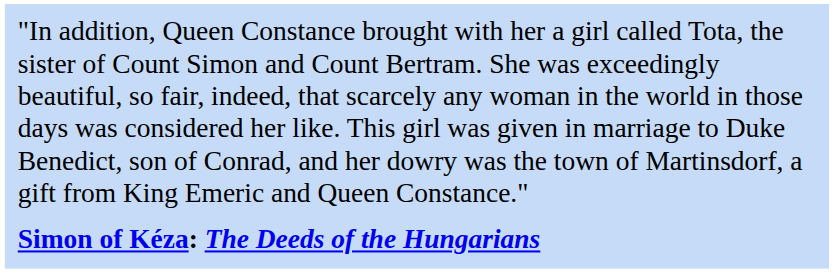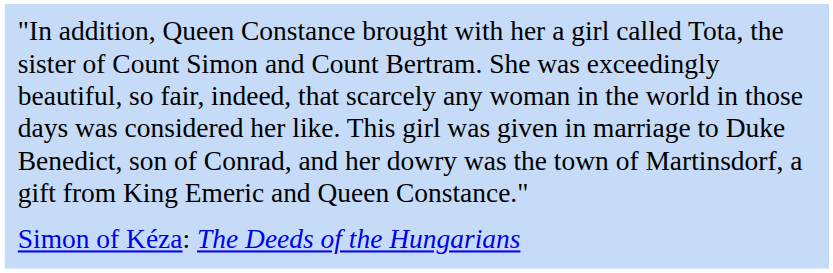(279, 239) bold -> (269, 239) normal
